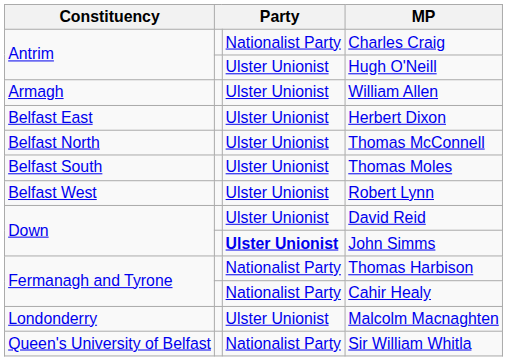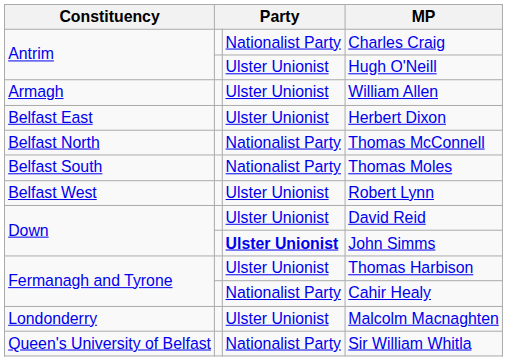(277, 142) Ulster Unionist -> (283, 142) Nationalist Party
(277, 167) Ulster Unionist -> (283, 167) Nationalist Party
(283, 268) Nationalist Party -> (277, 268) Ulster Unionist
